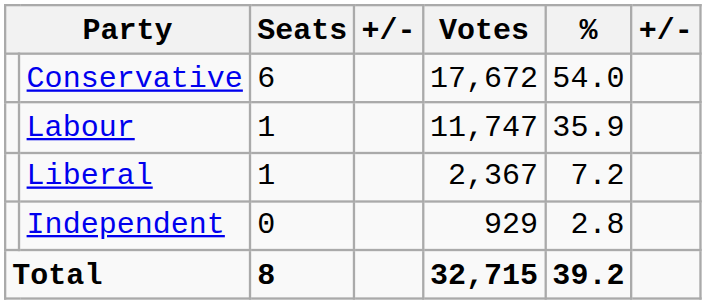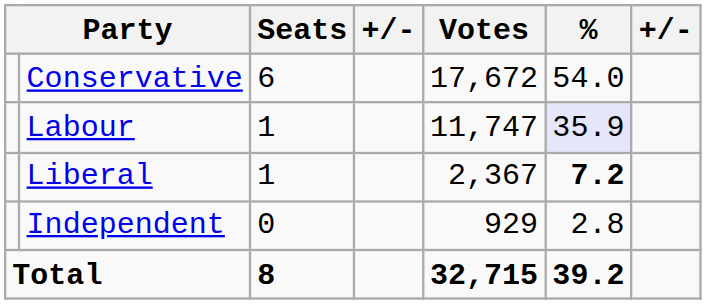(588, 128) no background -> (588, 128) lavender background
(597, 176) normal -> (597, 176) bold
